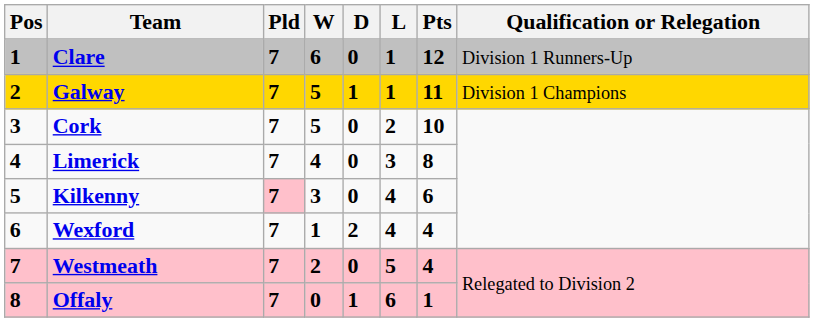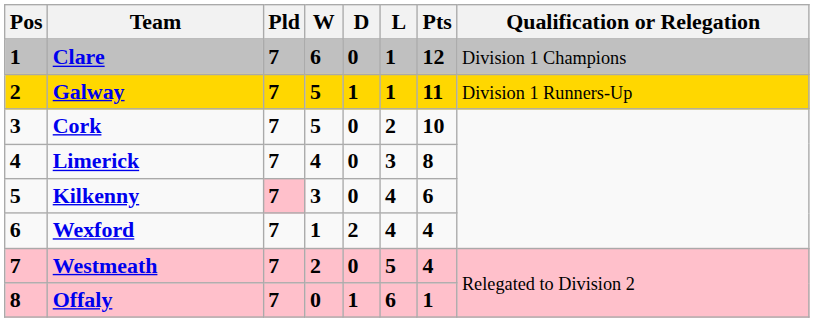(547, 58) Division 1 Runners-Up -> (544, 58) Division 1 Champions
(544, 92) Division 1 Champions -> (547, 92) Division 1 Runners-Up
